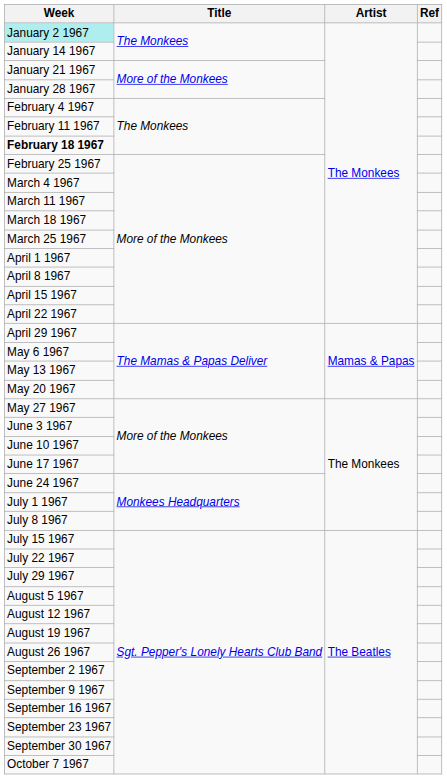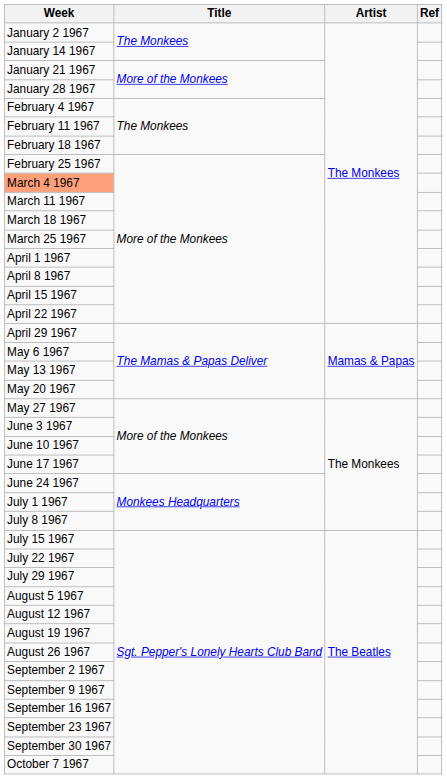(48, 32) paleturquoise background -> (48, 32) no background
(55, 145) bold -> (54, 145) normal
(43, 182) no background -> (43, 182) lightsalmon background
